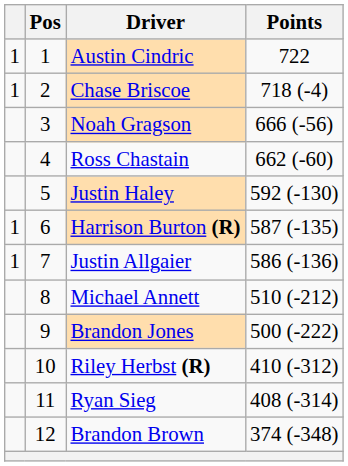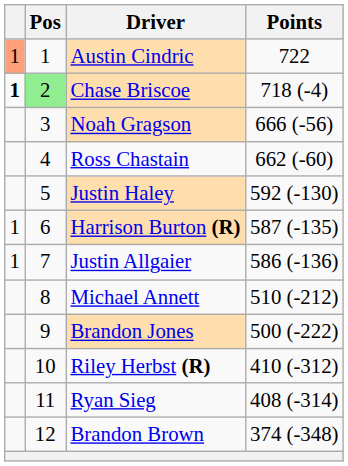(15, 56) no background -> (15, 56) lightsalmon background
(15, 90) normal -> (15, 90) bold
(45, 90) no background -> (45, 90) lightgreen background
